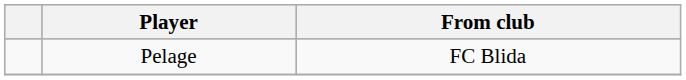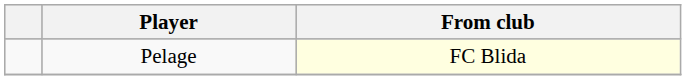(488, 56) no background -> (488, 56) lightyellow background
